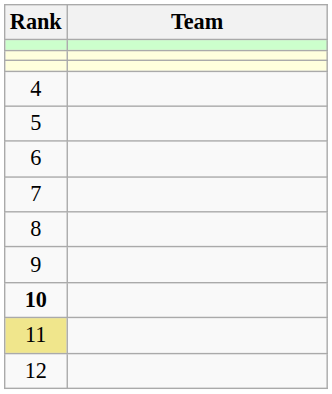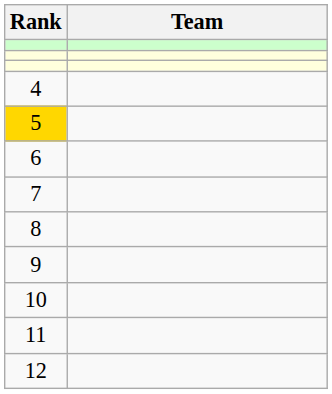(36, 123) no background -> (36, 123) gold background
(36, 299) bold -> (36, 299) normal
(36, 335) khaki background -> (36, 335) no background
